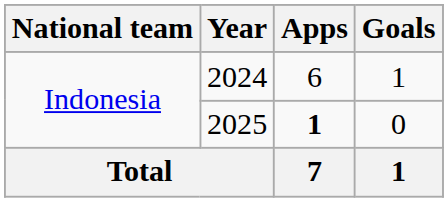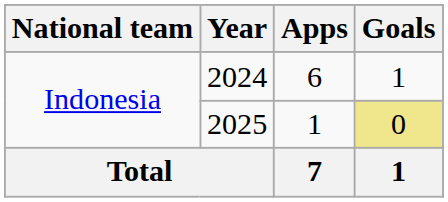(314, 123) bold -> (314, 123) normal
(399, 123) no background -> (399, 123) khaki background
